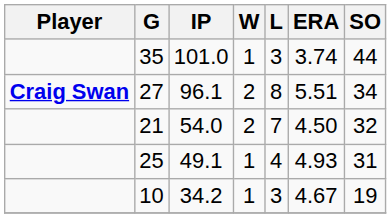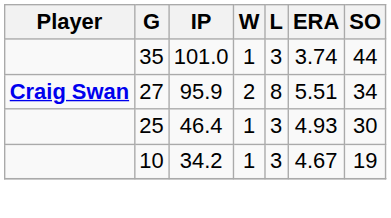(201, 91) 96.1 -> (201, 91) 95.9
- row: (151, 126)
(201, 160) 49.1 -> (201, 126) 46.4
(276, 160) 4 -> (276, 126) 3
(365, 160) 31 -> (365, 126) 30
